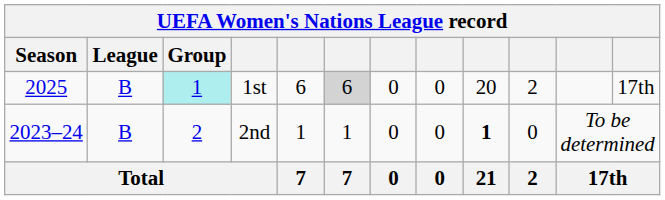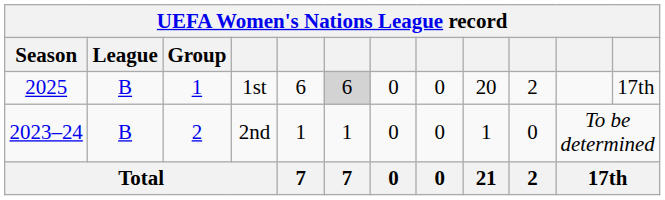(197, 87) paleturquoise background -> (197, 87) no background
(486, 132) bold -> (486, 132) normal
